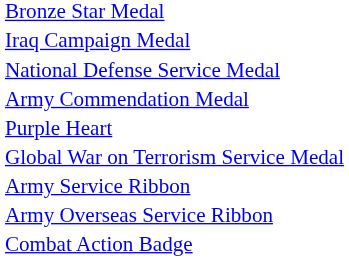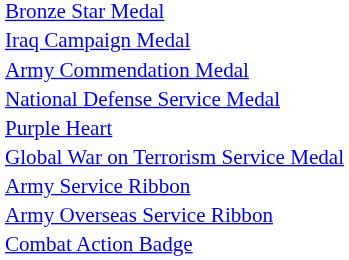(142, 69) National Defense Service Medal -> (127, 69) Army Commendation Medal
(127, 98) Army Commendation Medal -> (142, 98) National Defense Service Medal
